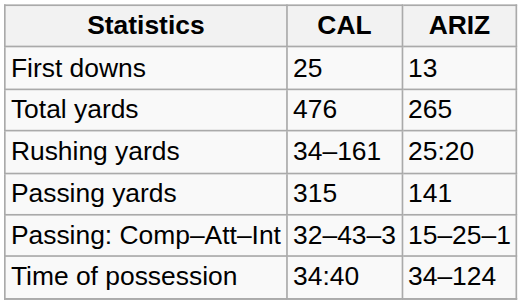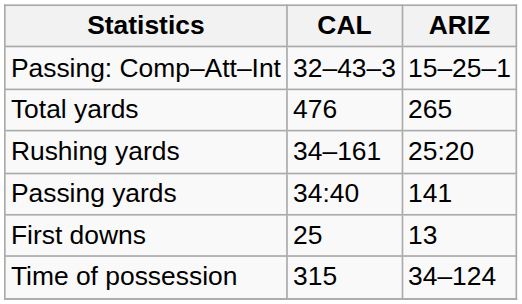rows swapped: (78, 67) <-> (146, 235)
(315, 193) 315 -> (326, 193) 34:40
(326, 277) 34:40 -> (315, 277) 315
